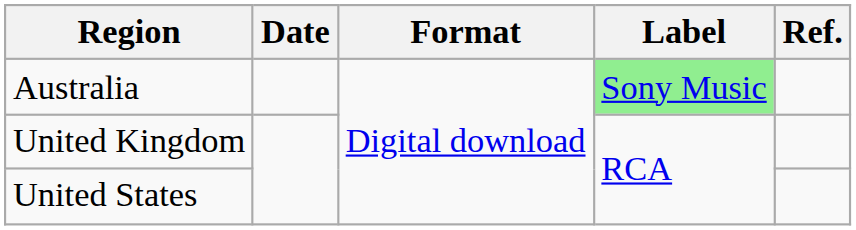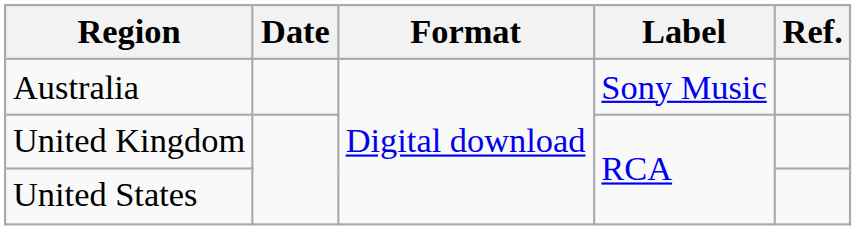(684, 86) lightgreen background -> (684, 86) no background
